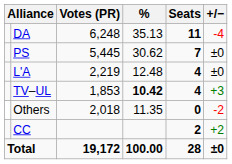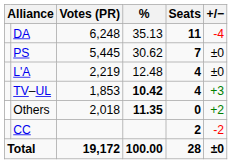(148, 110) normal -> (148, 110) bold
(219, 110) -2 -> (217, 110) +2
(217, 130) +2 -> (219, 130) -2
